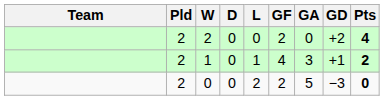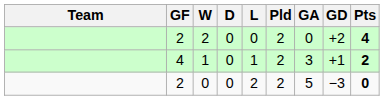columns swapped: (181, 15) <-> (282, 15)
